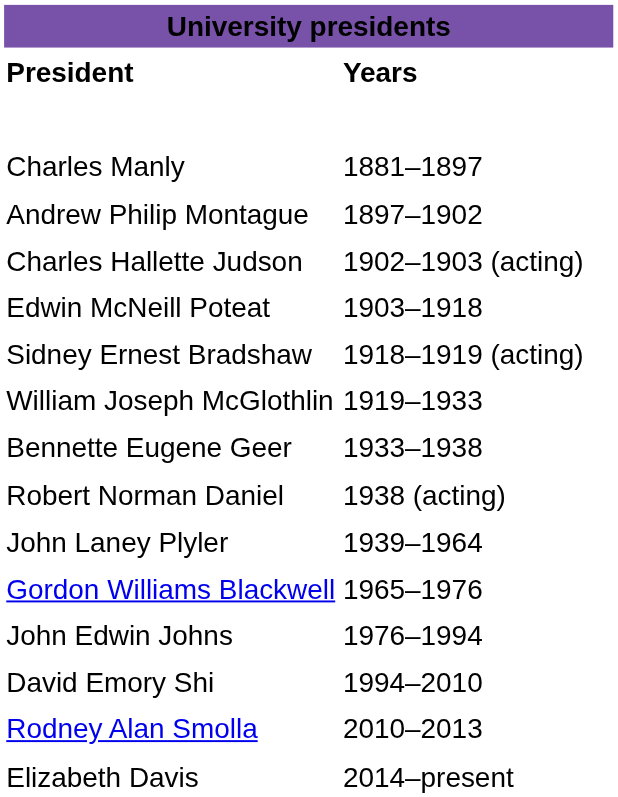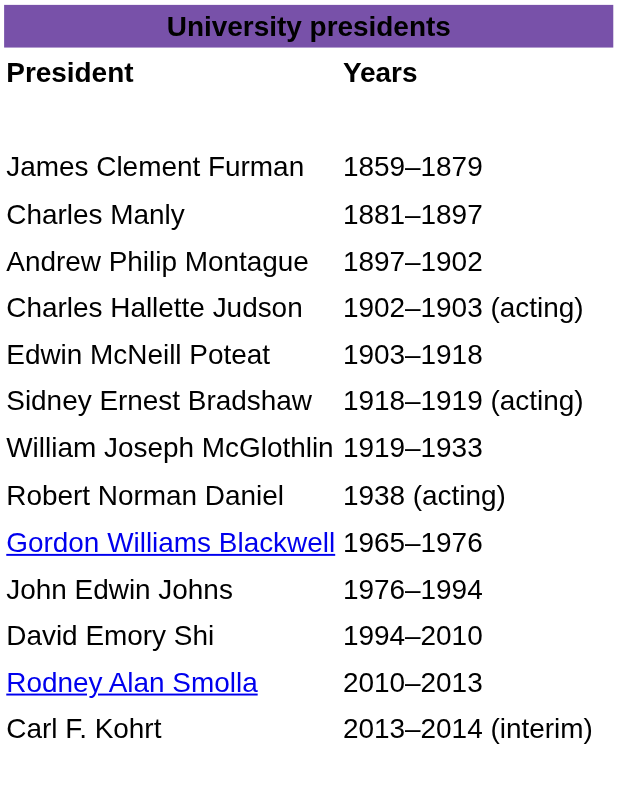+ row: (155, 167)
- row: (149, 448)
- row: (117, 542)
+ row: (84, 729)
- row: (102, 776)
